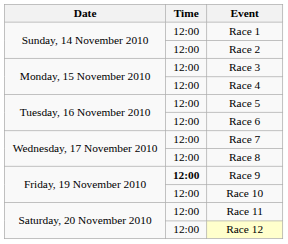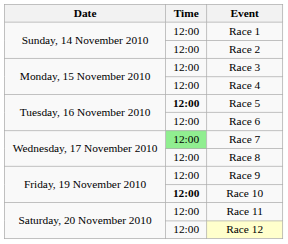(186, 103) normal -> (186, 103) bold
(186, 139) no background -> (186, 139) lightgreen background
(186, 175) bold -> (186, 175) normal
(186, 193) normal -> (186, 193) bold
